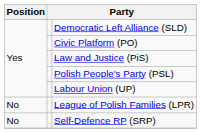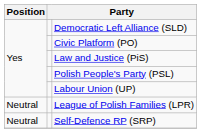(13, 105) No -> (22, 105) Neutral
(13, 120) No -> (22, 120) Neutral
